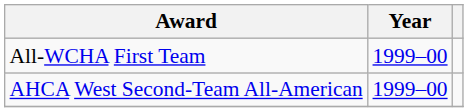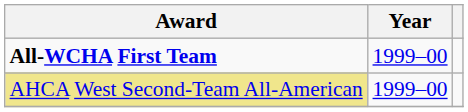(108, 55) normal -> (113, 55) bold
(186, 89) no background -> (186, 89) khaki background
